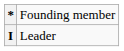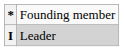(38, 35) no background -> (38, 35) lightgrey background
